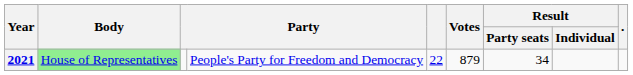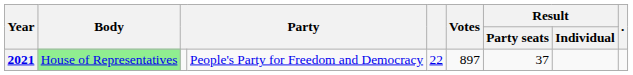(470, 60) 879 -> (470, 60) 897
(542, 60) 34 -> (542, 60) 37
